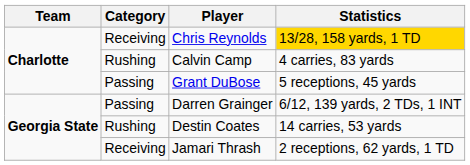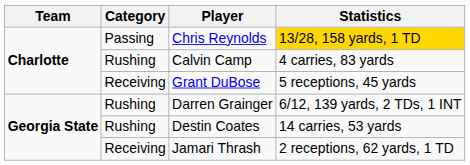(135, 38) Receiving -> (129, 38) Passing
(129, 82) Passing -> (135, 82) Receiving
(129, 104) Passing -> (130, 104) Rushing
